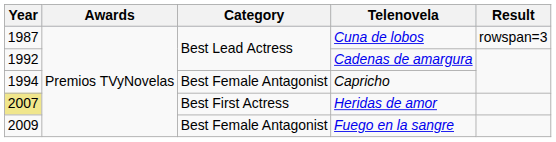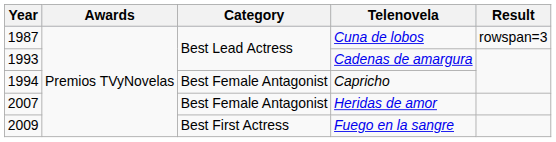(23, 59) 1992 -> (23, 59) 1993
(23, 103) khaki background -> (23, 103) no background
(235, 103) Best First Actress -> (254, 103) Best Female Antagonist
(254, 125) Best Female Antagonist -> (235, 125) Best First Actress
